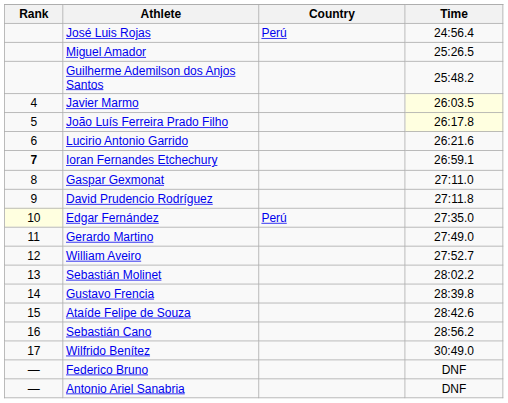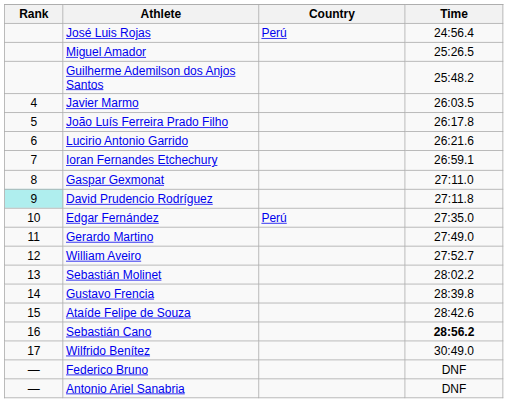(454, 104) lightyellow background -> (454, 104) no background
(454, 123) lightyellow background -> (454, 123) no background
(34, 161) bold -> (34, 161) normal
(34, 199) no background -> (34, 199) paleturquoise background
(34, 218) lightyellow background -> (34, 218) no background
(454, 332) normal -> (454, 332) bold
